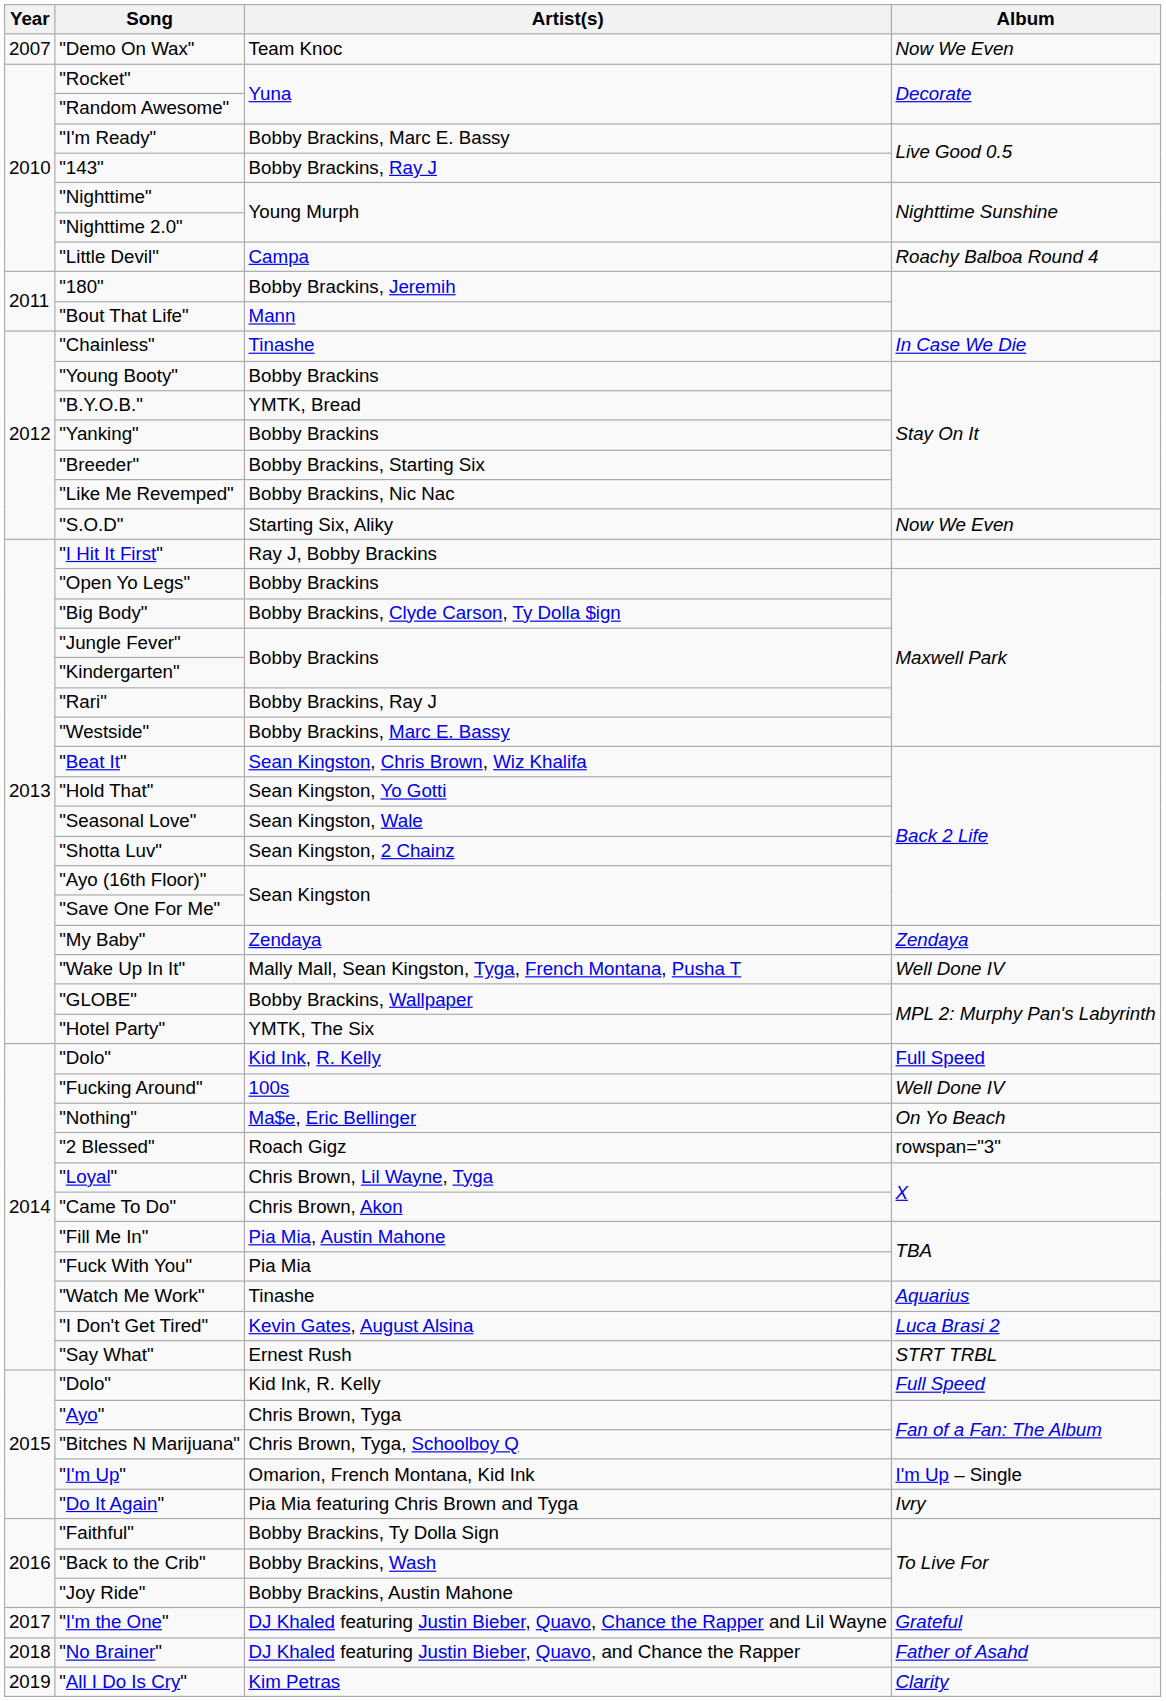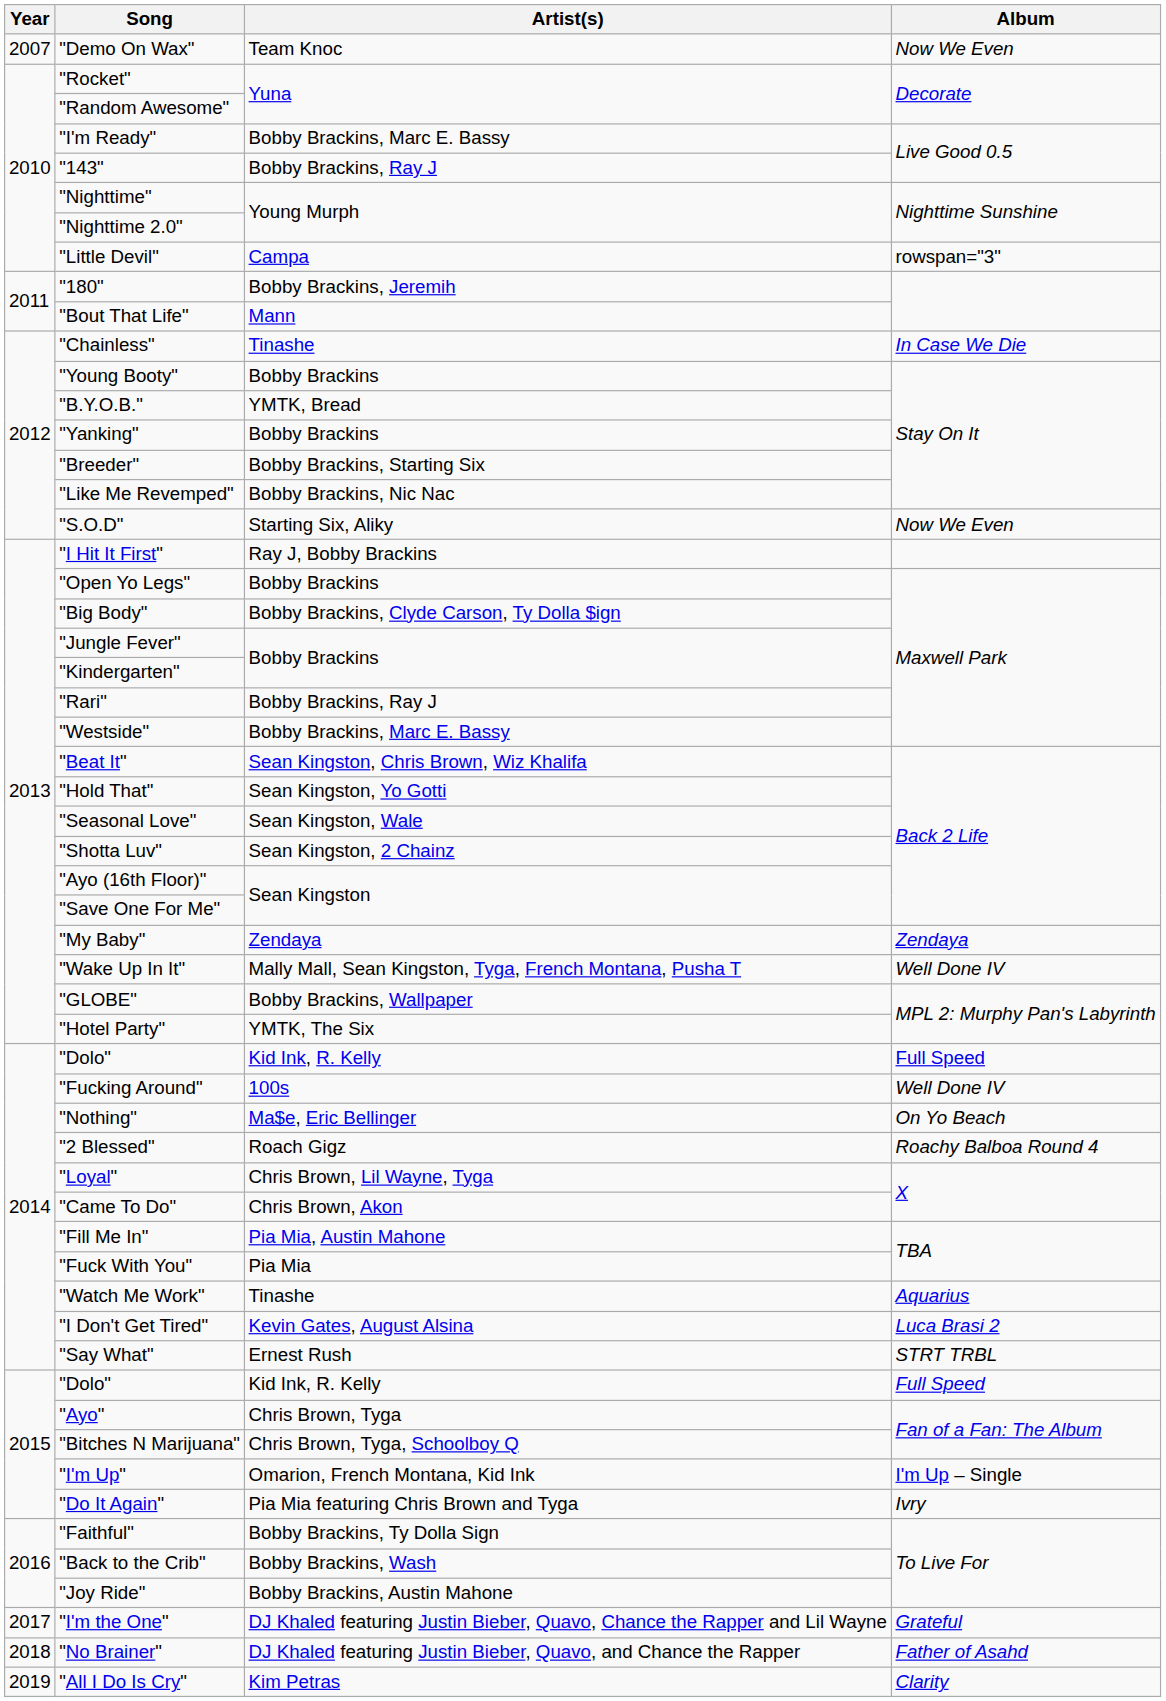(997, 256) Roachy Balboa Round 4 -> (948, 256) rowspan="3"
(948, 1147) rowspan="3" -> (997, 1147) Roachy Balboa Round 4
